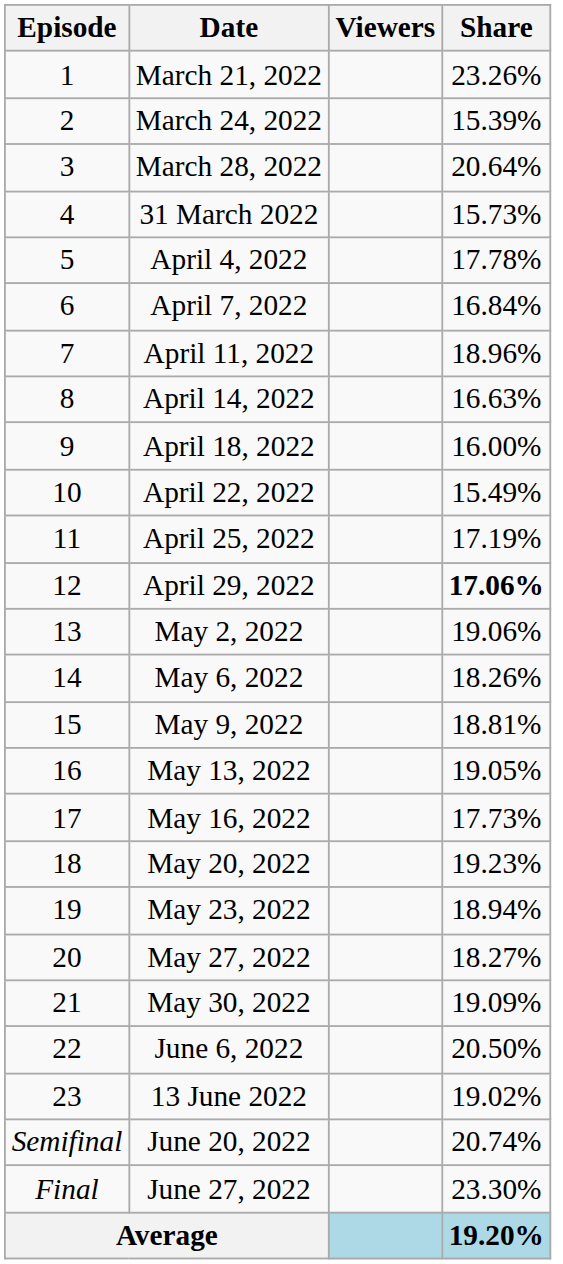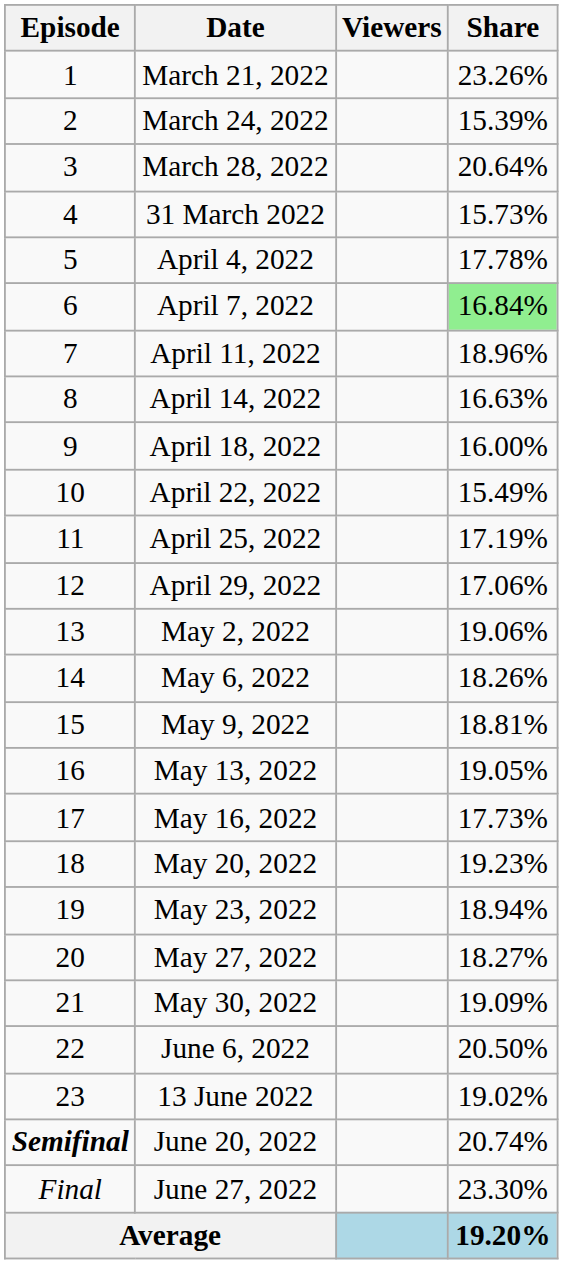(496, 306) no background -> (503, 306) lightgreen background
(496, 584) bold -> (503, 584) normal
(67, 1142) normal -> (70, 1142) bold
